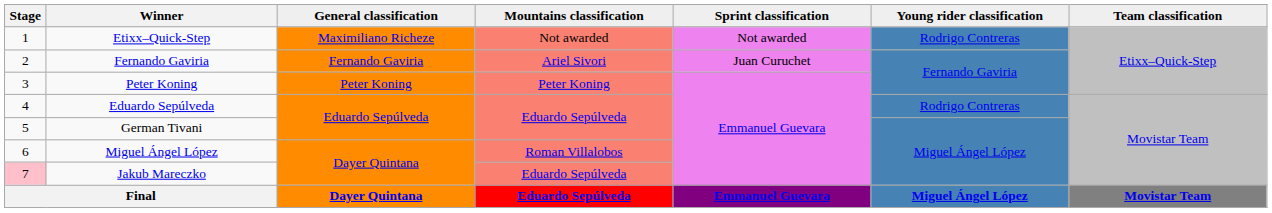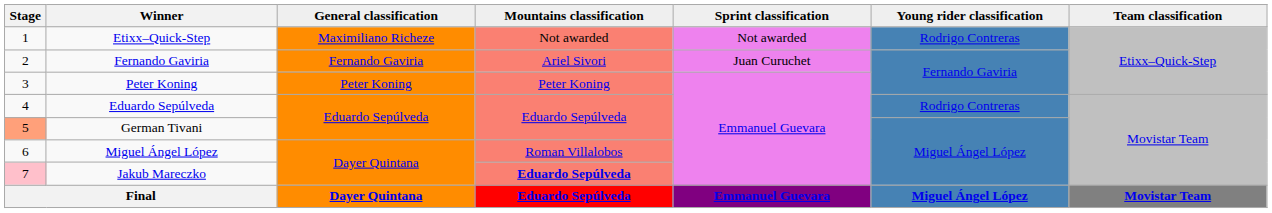(25, 128) no background -> (25, 128) lightsalmon background
(574, 173) normal -> (574, 173) bold
